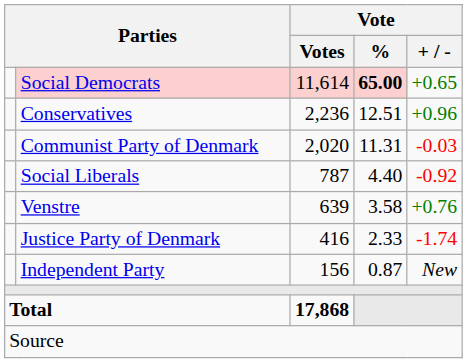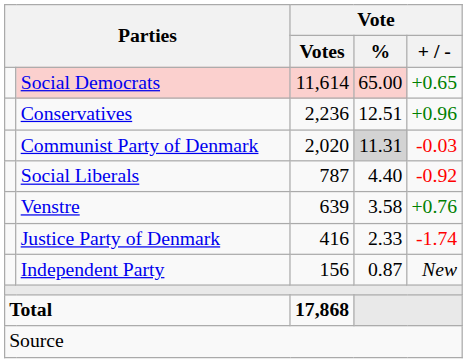(380, 82) bold -> (380, 82) normal
(381, 144) no background -> (381, 144) lightgrey background
